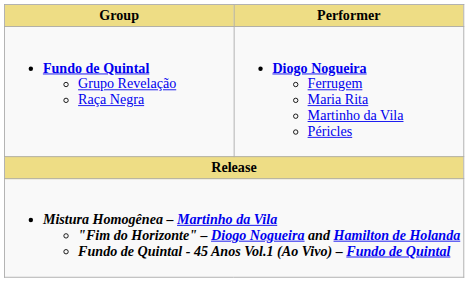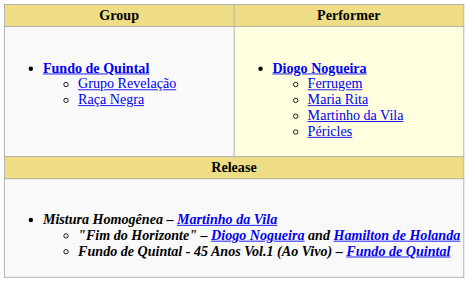(349, 100) no background -> (349, 100) lightyellow background
